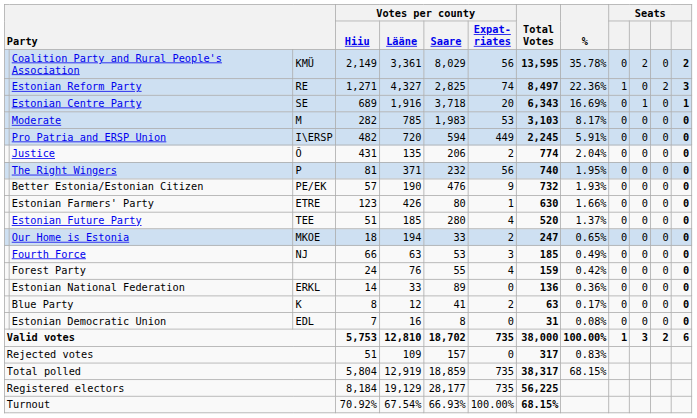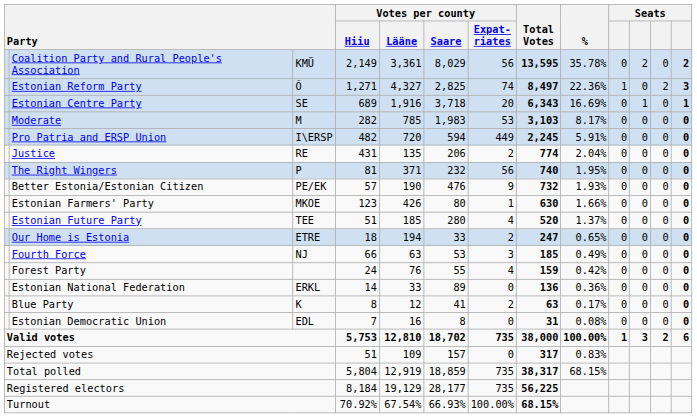(302, 87) RE -> (299, 87) Õ
(299, 154) Õ -> (302, 154) RE
(308, 204) ETRE -> (308, 204) MKOE
(308, 237) MKOE -> (308, 237) ETRE
